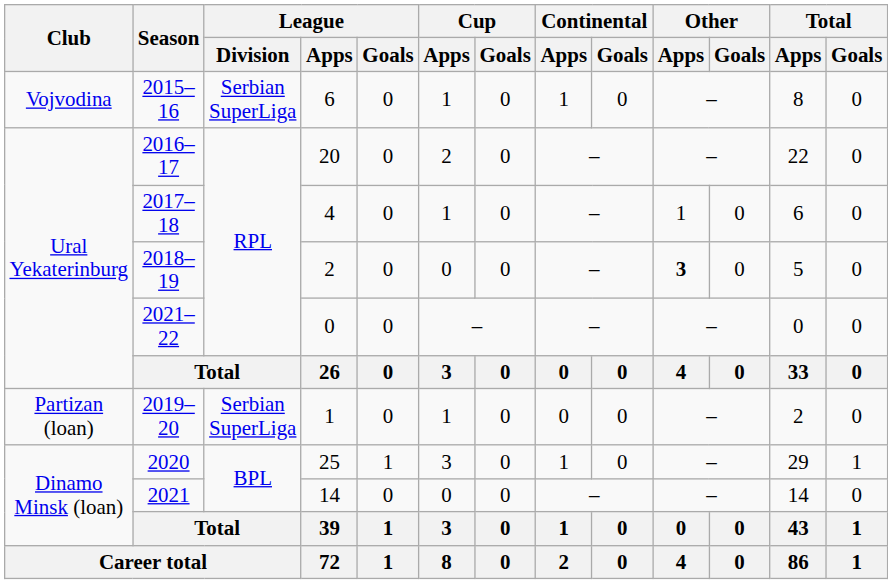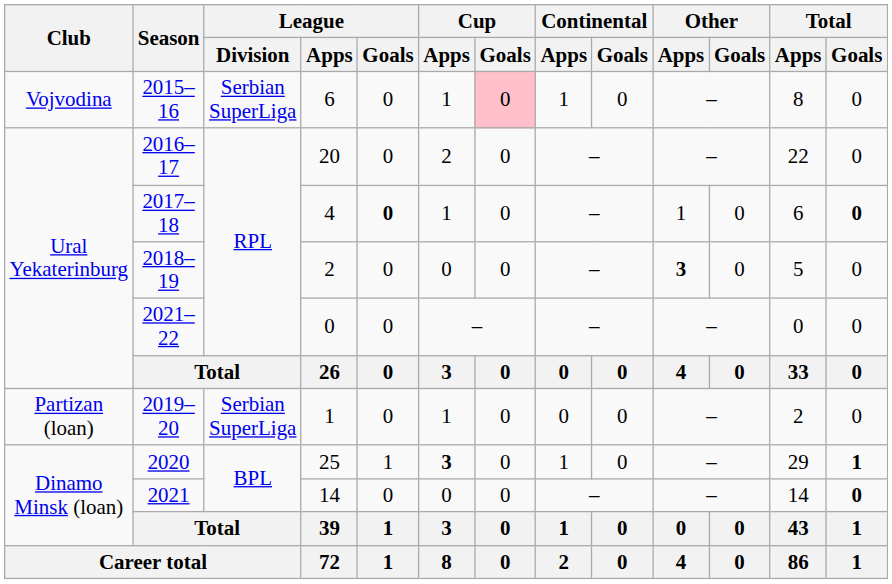(505, 99) no background -> (505, 99) pink background
(388, 213) normal -> (388, 213) bold
(857, 213) normal -> (857, 213) bold
(447, 461) normal -> (447, 461) bold
(857, 461) normal -> (857, 461) bold
(857, 495) normal -> (857, 495) bold
